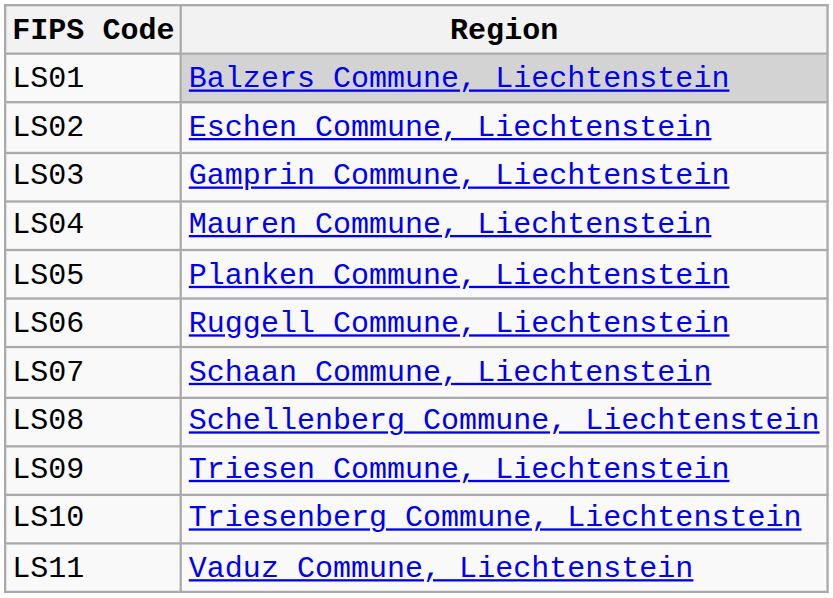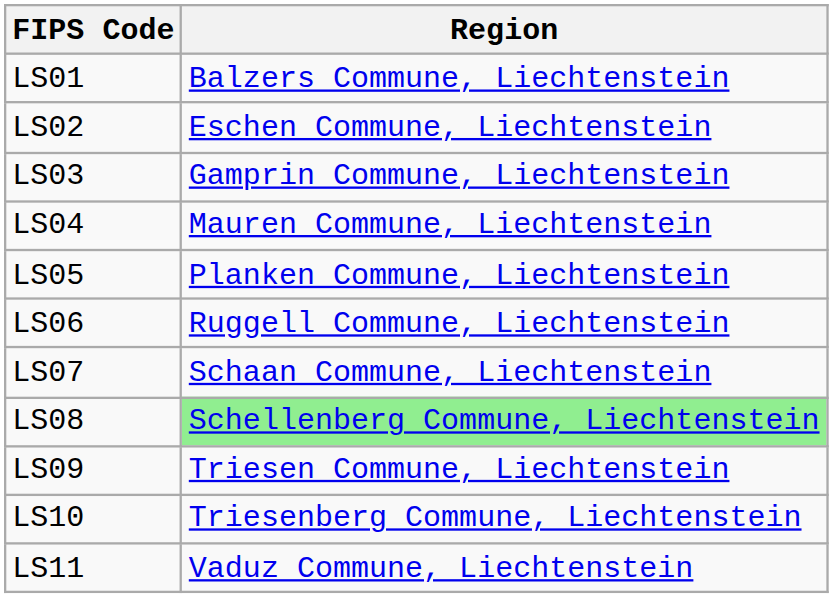(459, 79) lightgrey background -> (459, 79) no background
(504, 421) no background -> (504, 421) lightgreen background
